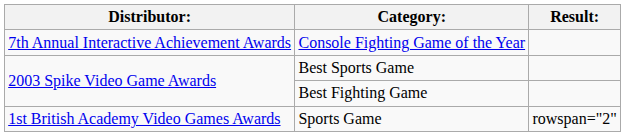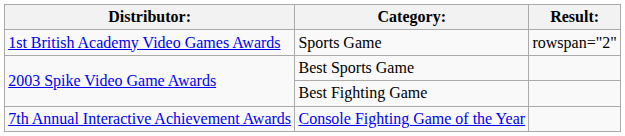rows swapped: (340, 118) <-> (412, 42)
